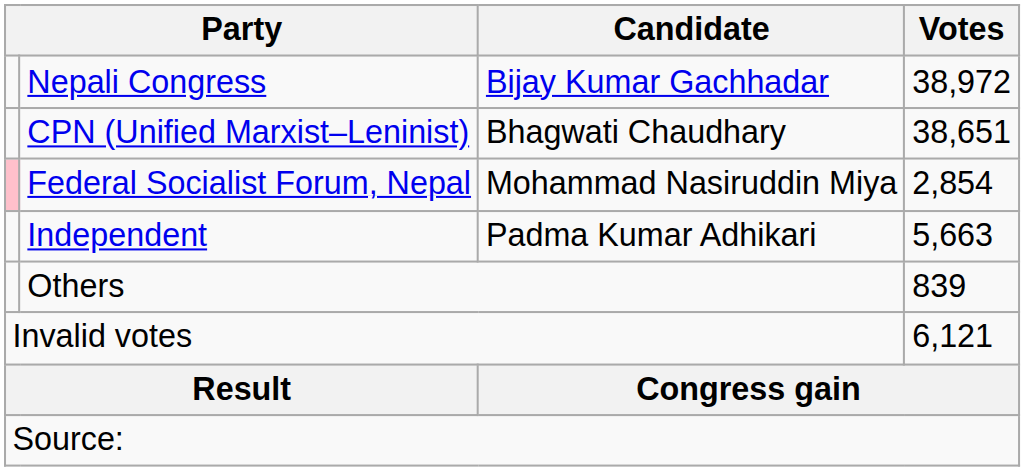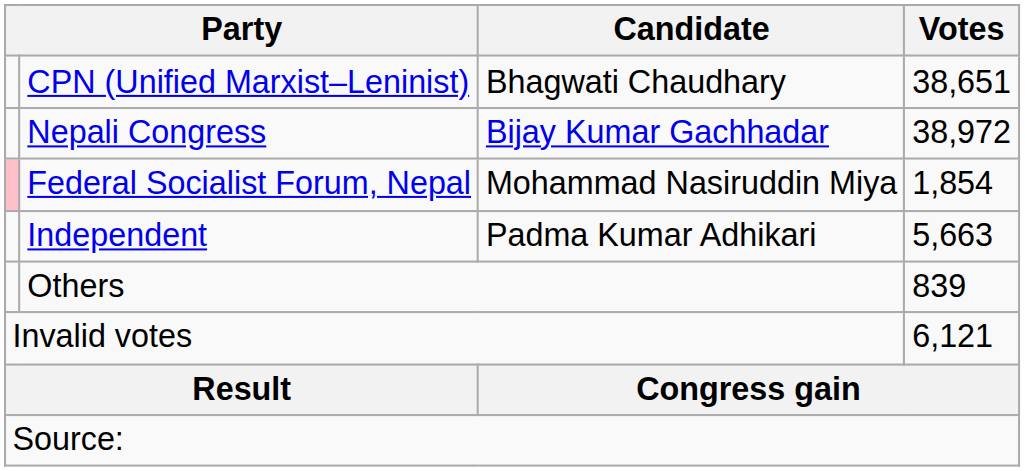rows swapped: (147, 81) <-> (248, 132)
(953, 183) 2,854 -> (953, 183) 1,854
